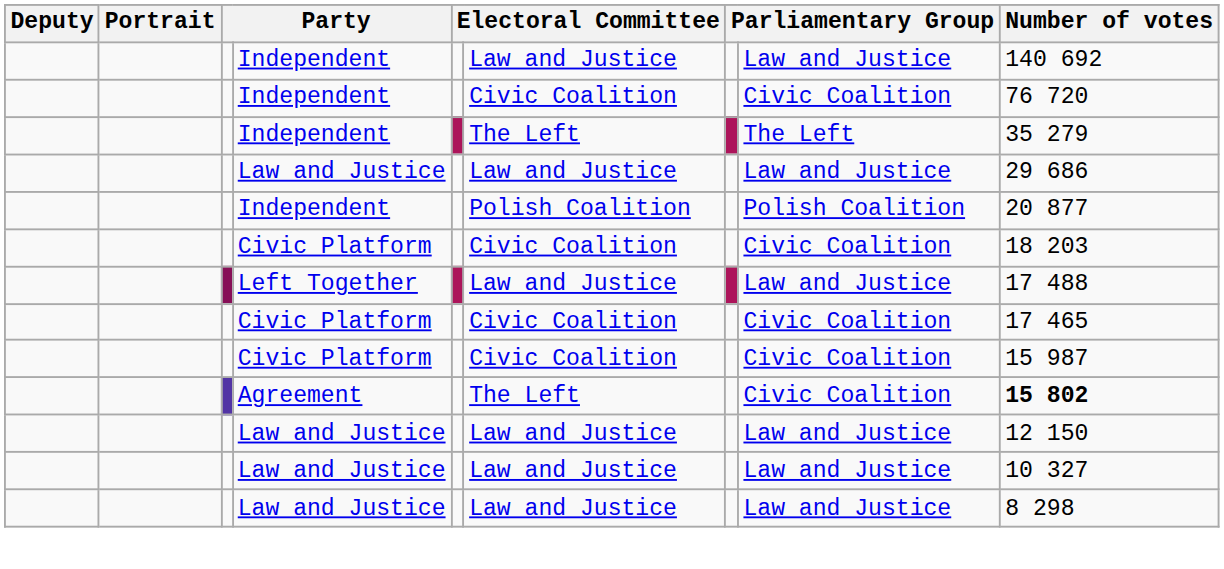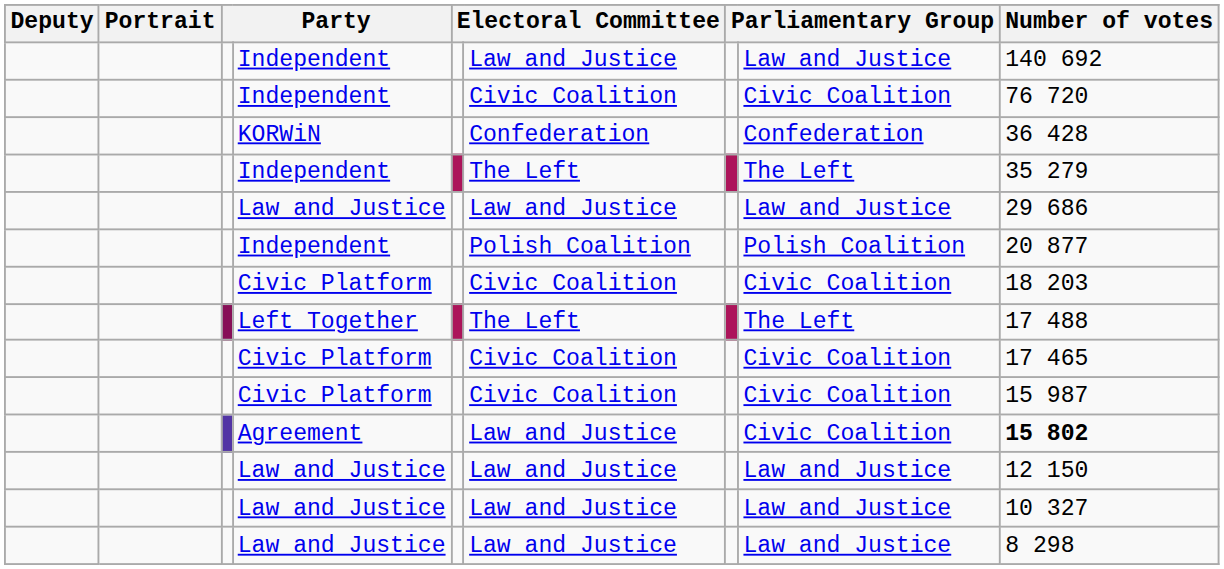+ row: (52, 136)
(573, 285) Law and Justice -> (525, 322) The Left
(847, 285) Law and Justice -> (799, 322) The Left
(525, 397) The Left -> (573, 434) Law and Justice
